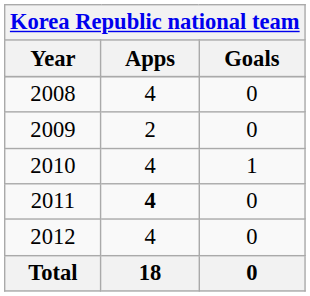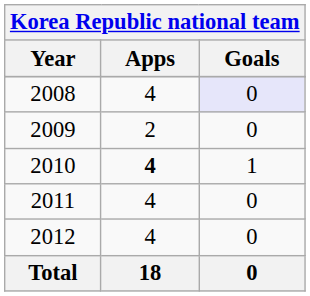(252, 93) no background -> (252, 93) lavender background
(150, 165) normal -> (150, 165) bold
(150, 201) bold -> (150, 201) normal
